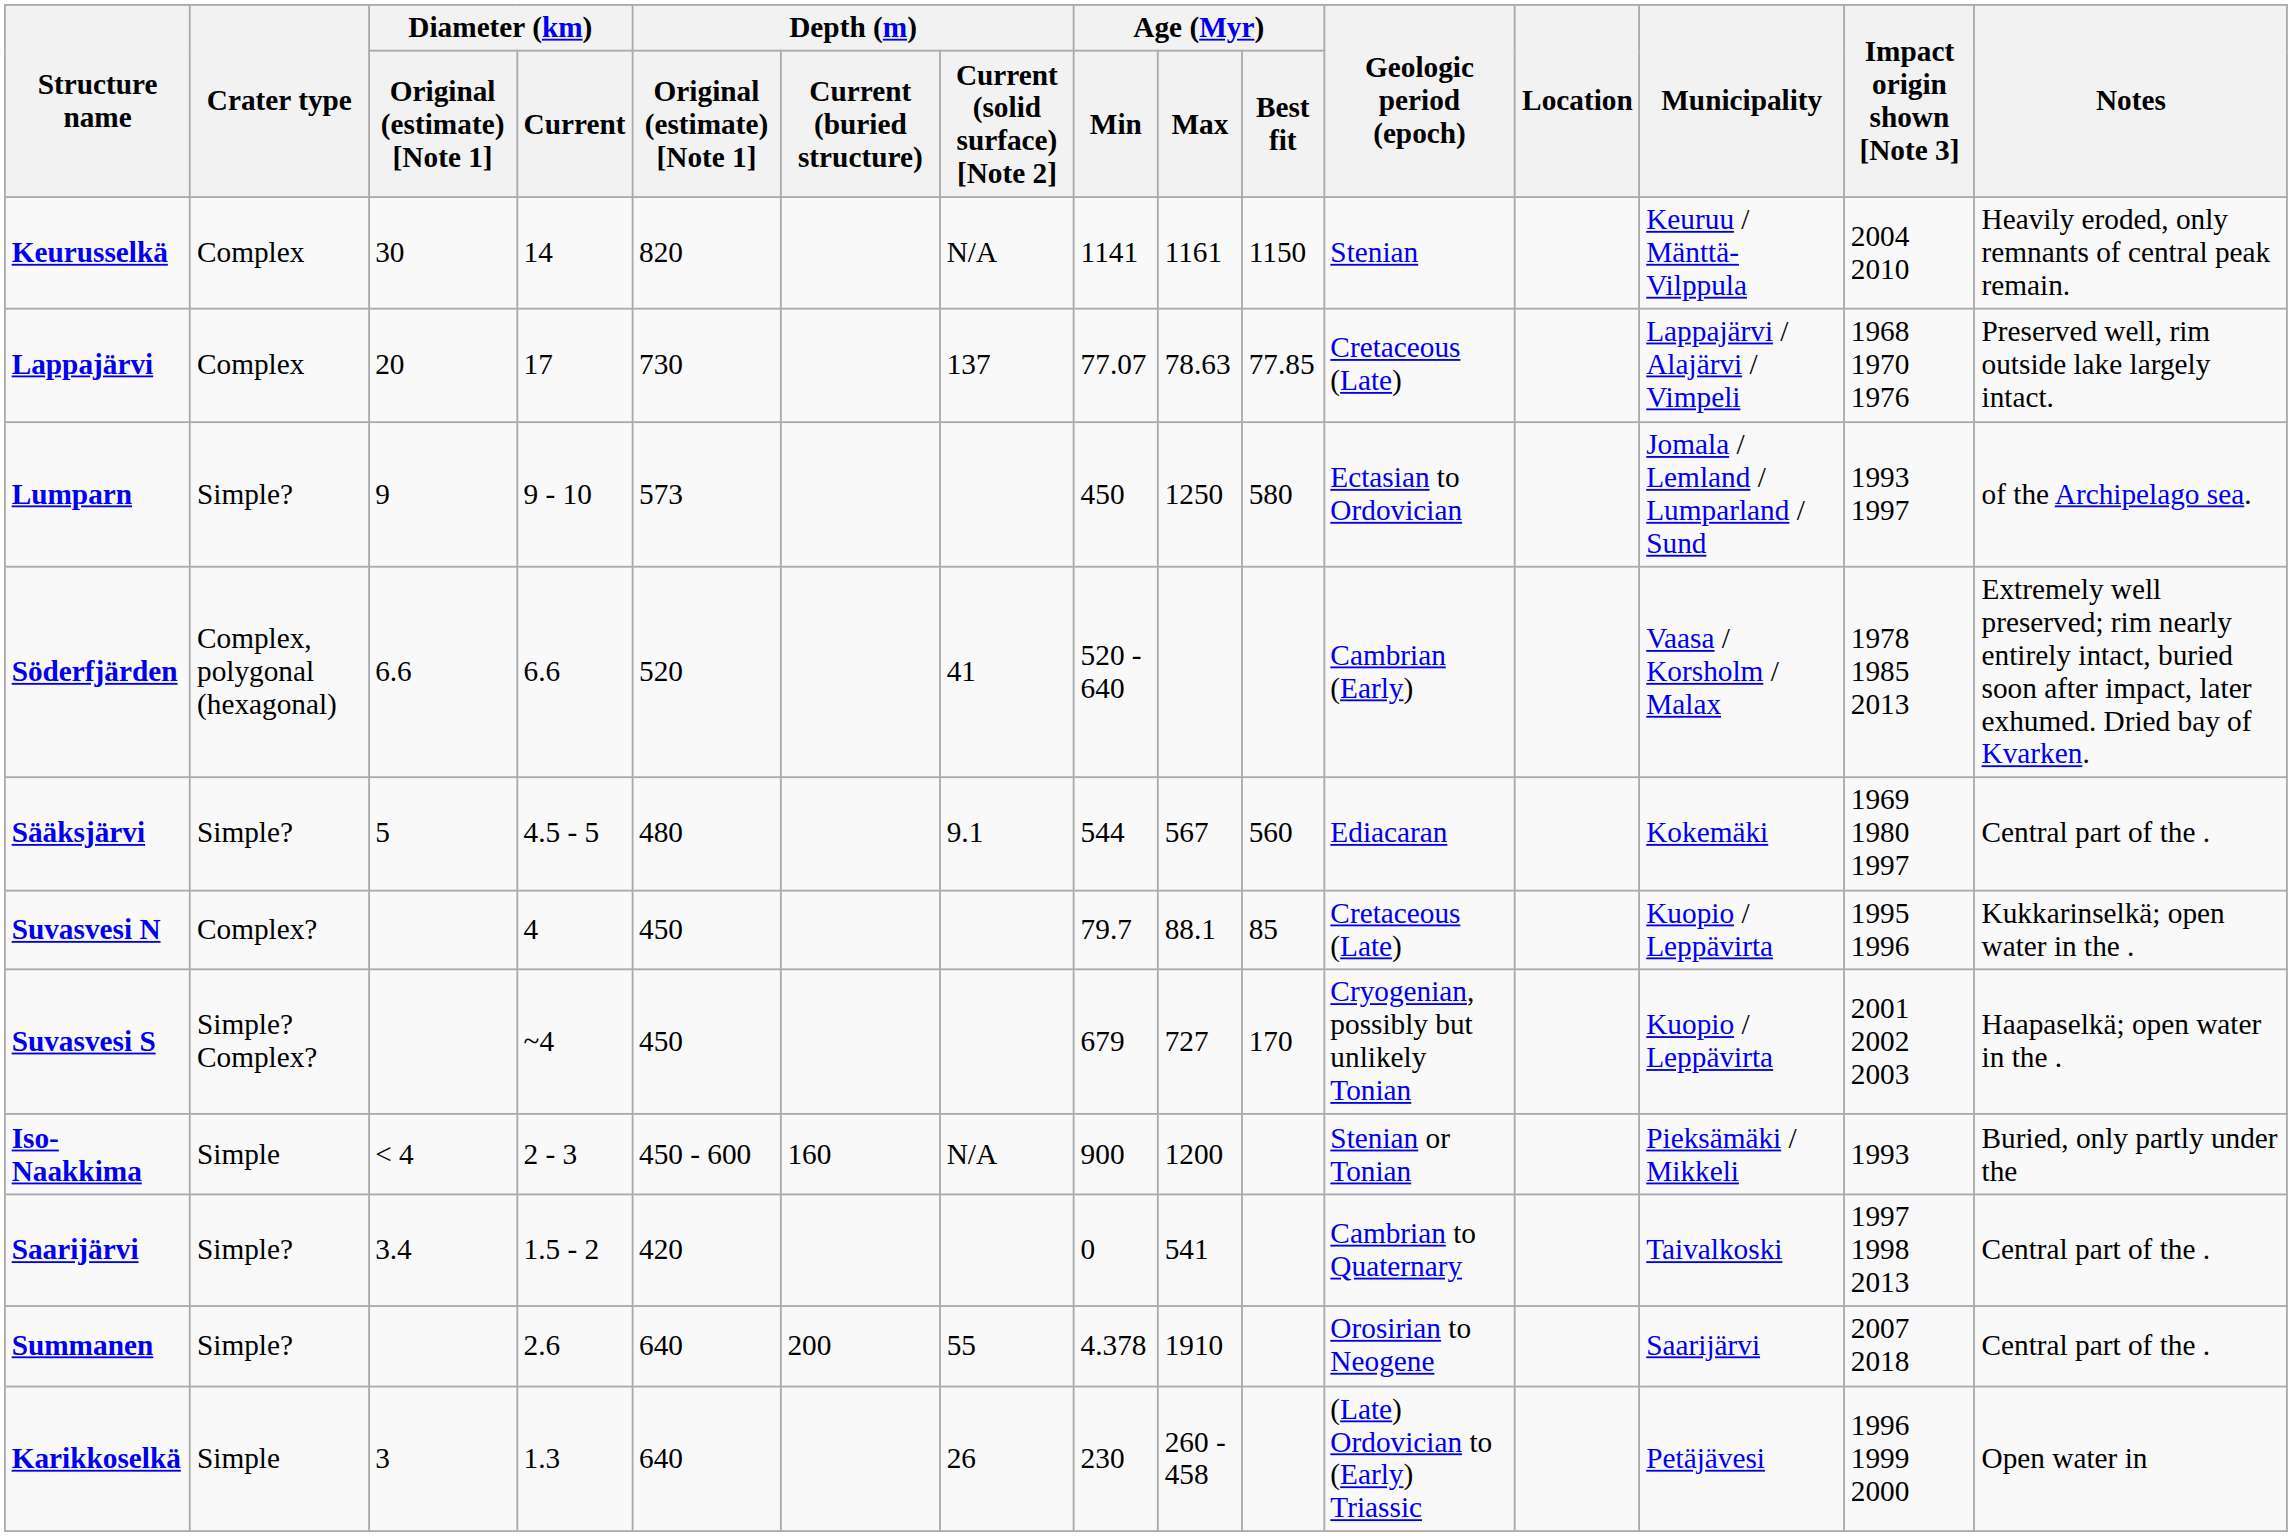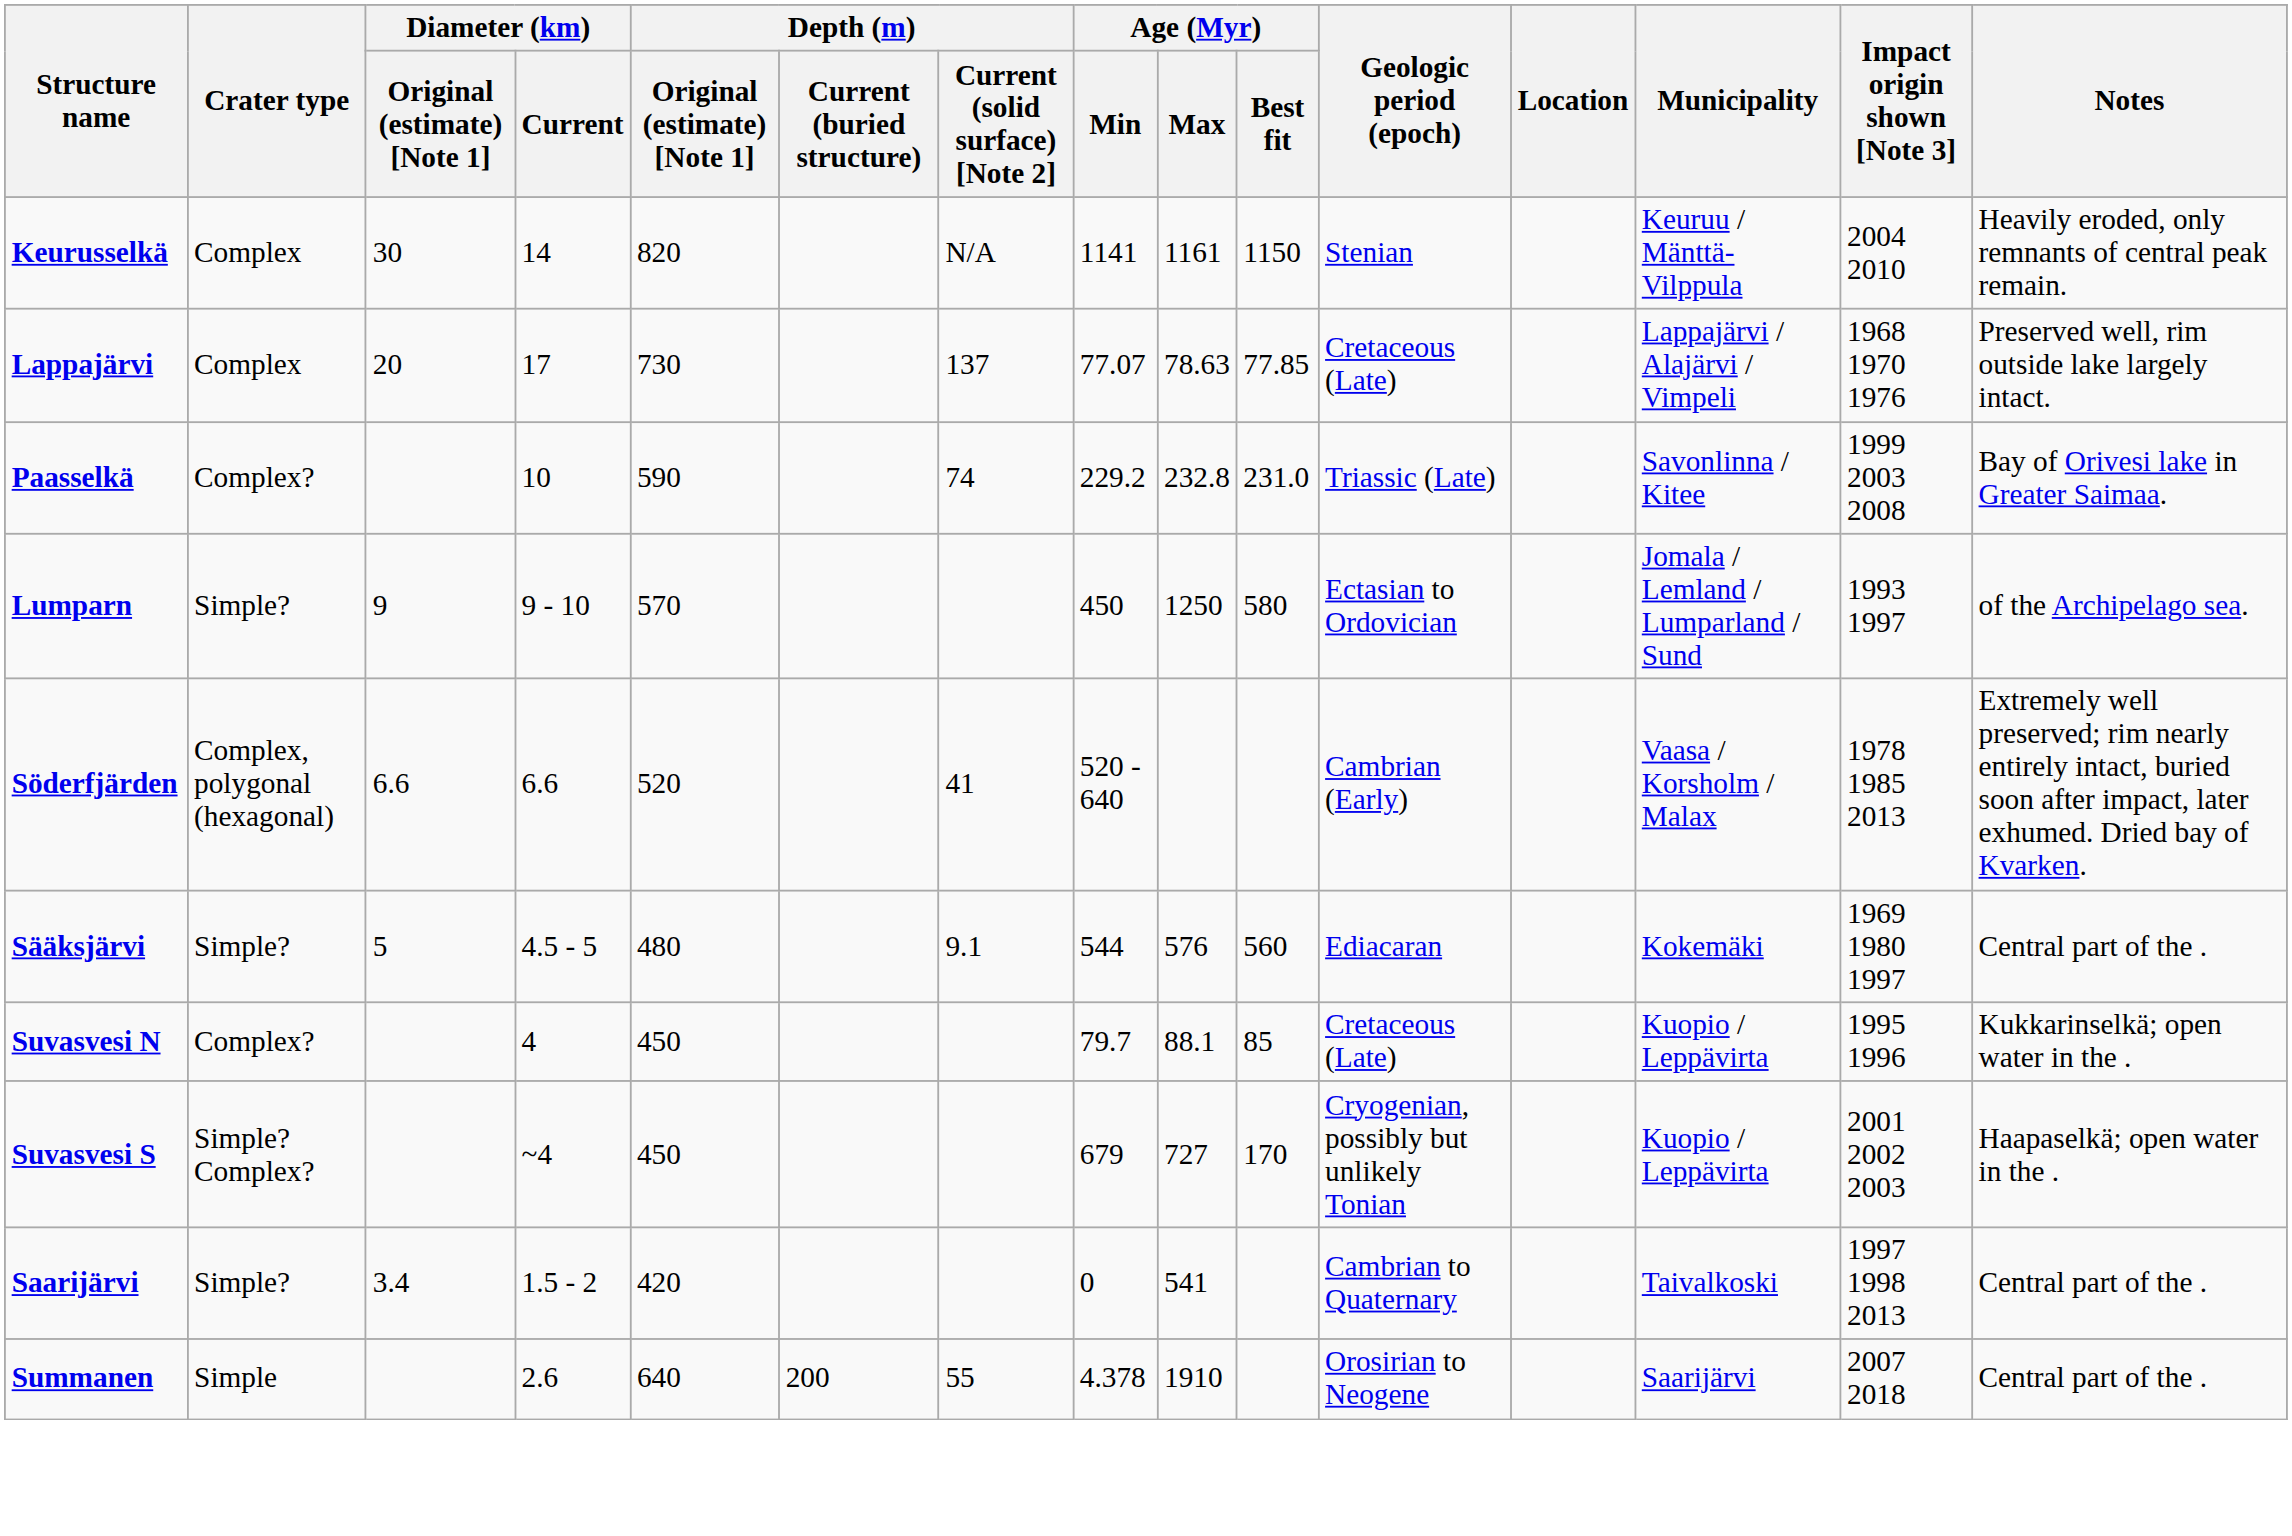+ row: (73, 476)
(661, 493) 573 -> (659, 605) 570
(1187, 833) 567 -> (1186, 945) 576
- row: (77, 1153)
(245, 1345) Simple? -> (236, 1378) Simple
- row: (96, 1457)
